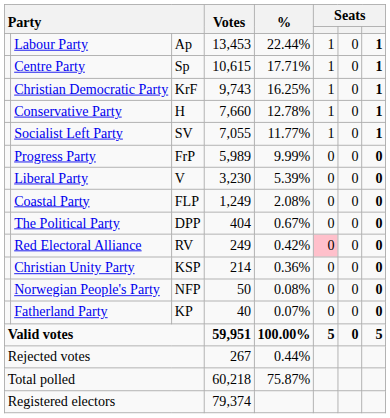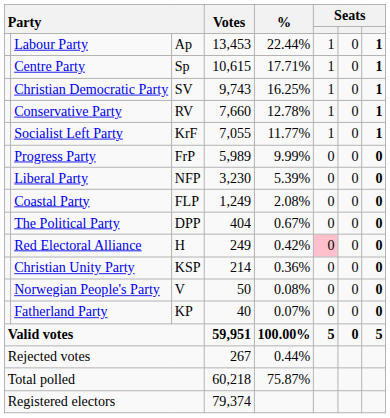(186, 89) KrF -> (184, 89) SV
(180, 111) H -> (184, 111) RV
(184, 133) SV -> (186, 133) KrF
(180, 178) V -> (188, 178) NFP
(184, 245) RV -> (180, 245) H
(188, 290) NFP -> (180, 290) V
